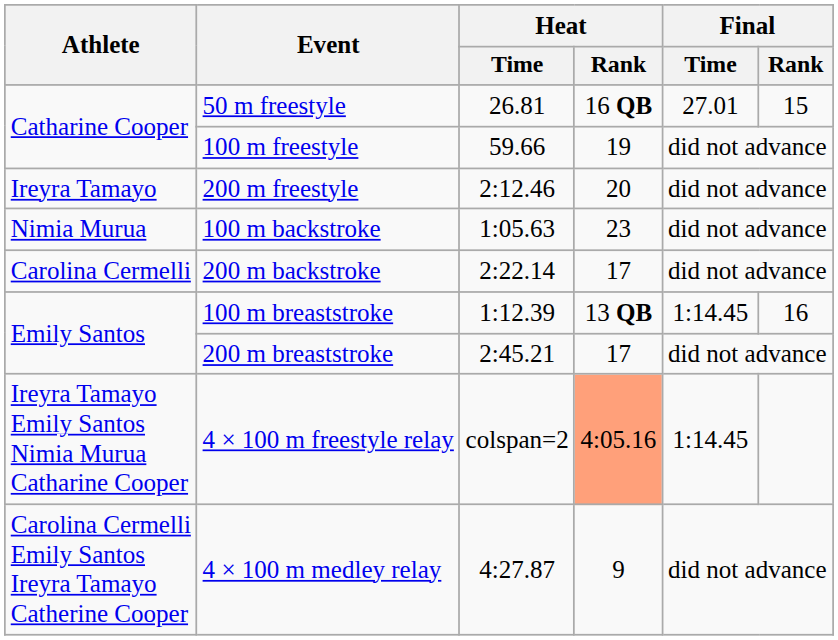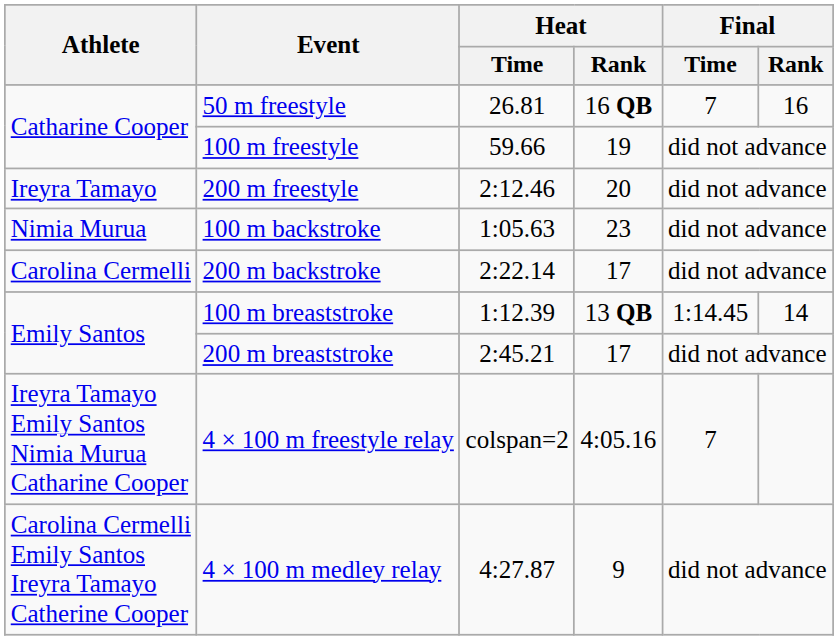(710, 105) 27.01 -> (710, 105) 7
(796, 105) 15 -> (796, 105) 16
(796, 312) 16 -> (796, 312) 14
(618, 439) lightsalmon background -> (618, 439) no background
(710, 439) 1:14.45 -> (710, 439) 7
